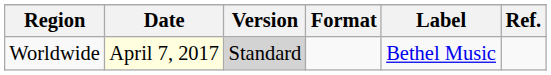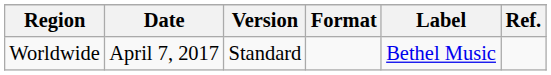(164, 53) lightyellow background -> (164, 53) no background
(265, 53) lightgrey background -> (265, 53) no background
